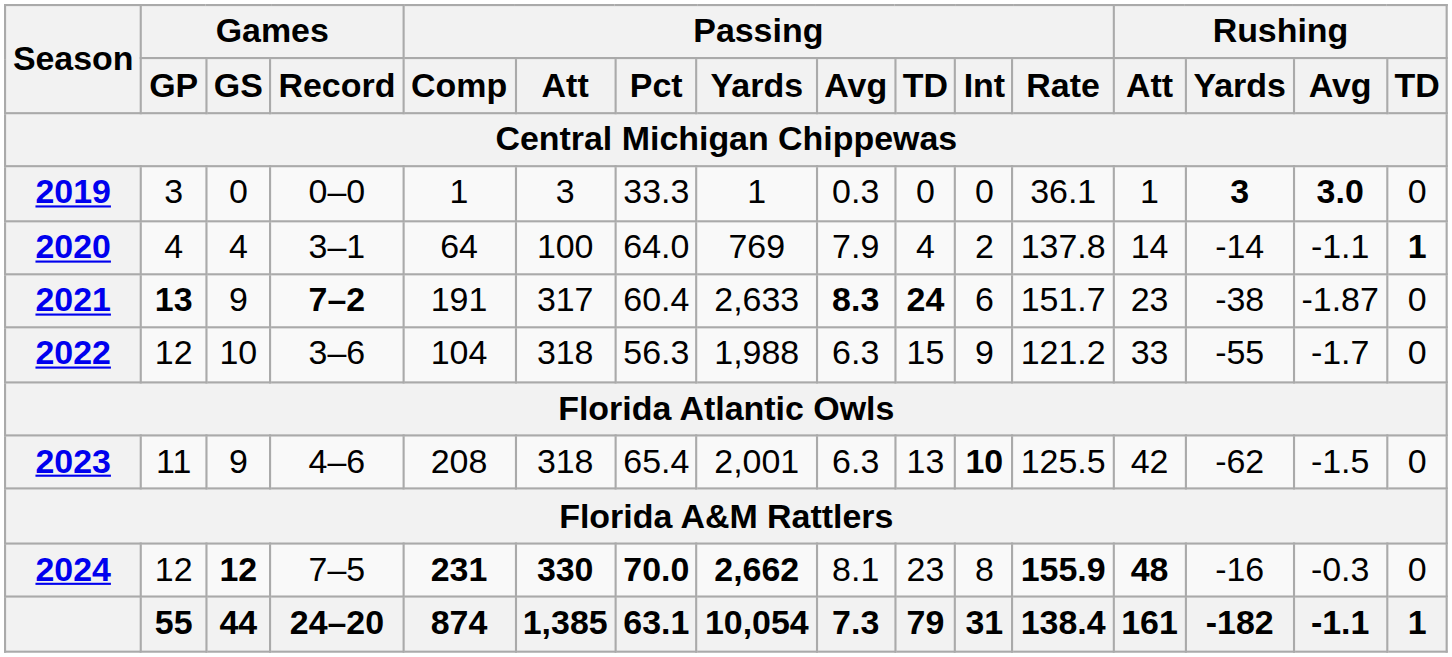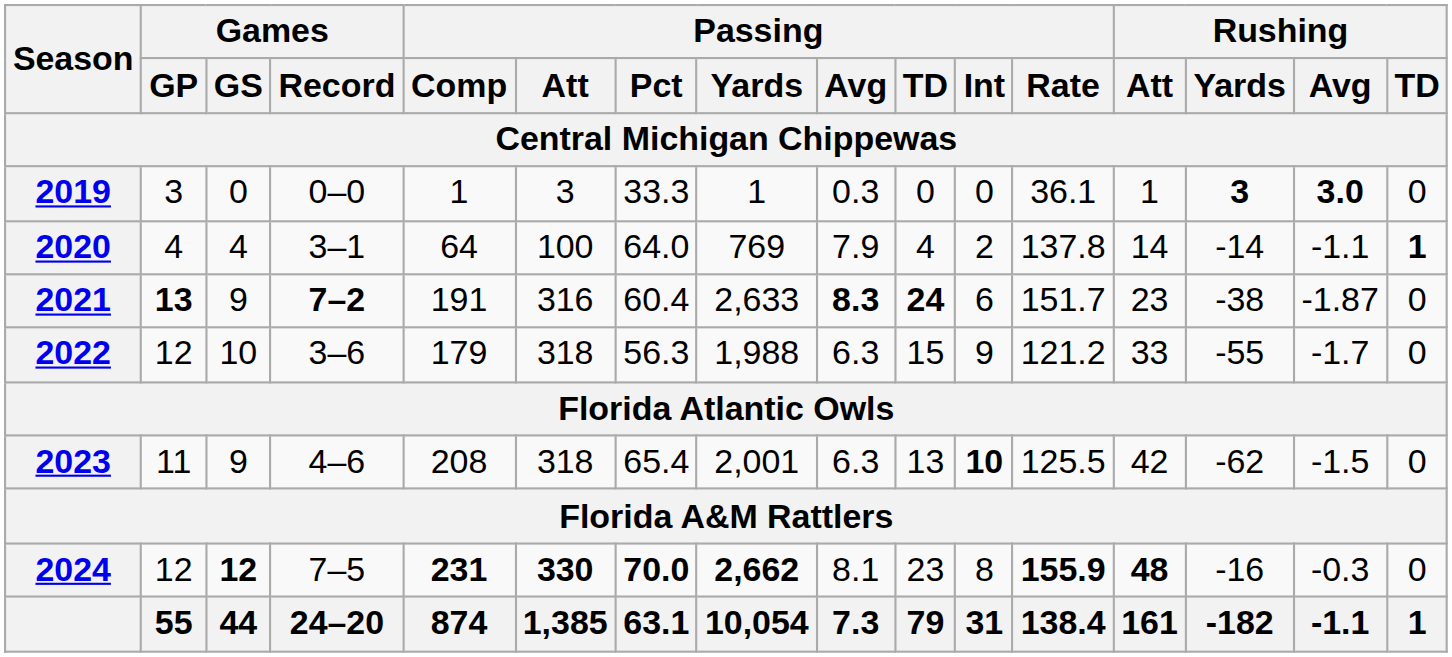(565, 300) 317 -> (565, 300) 316
(459, 354) 104 -> (459, 354) 179
